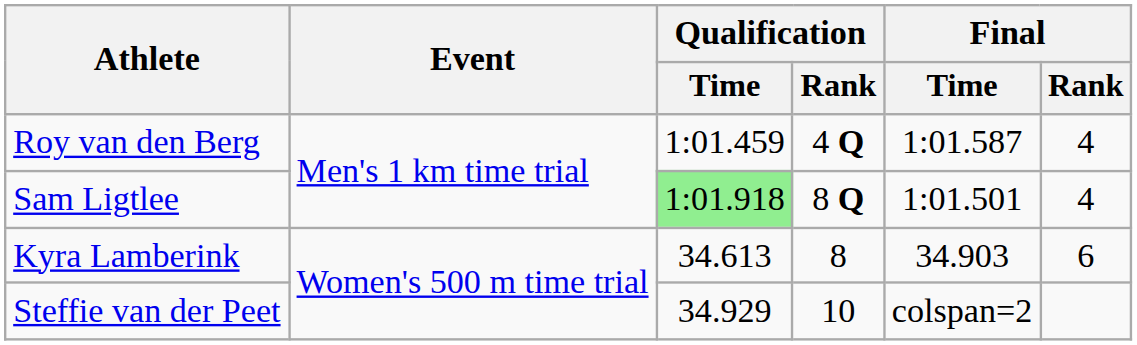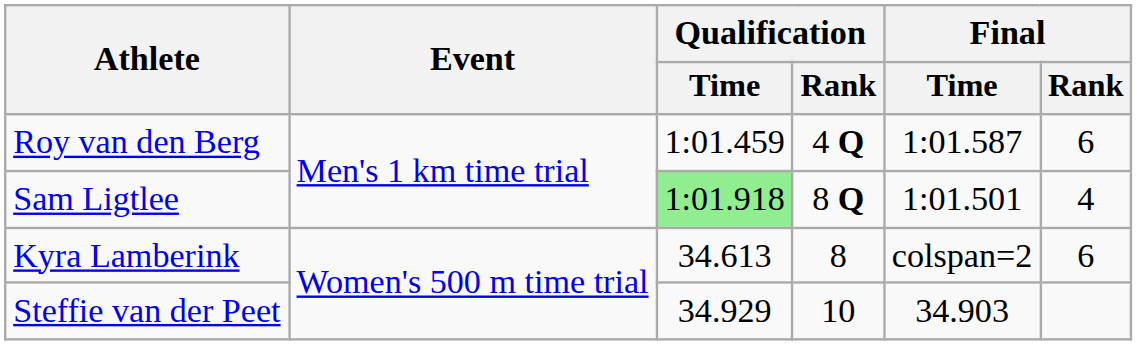(1086, 142) 4 -> (1086, 142) 6
(962, 255) 34.903 -> (962, 255) colspan=2
(962, 311) colspan=2 -> (962, 311) 34.903
